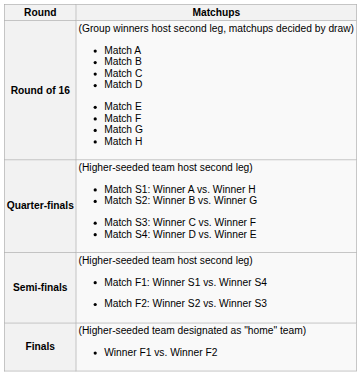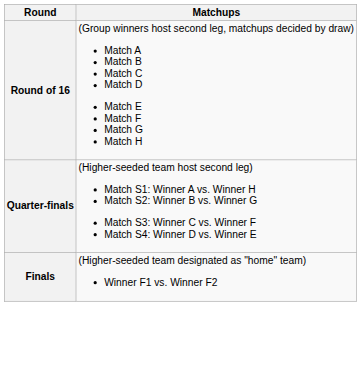- row: (40, 287)
